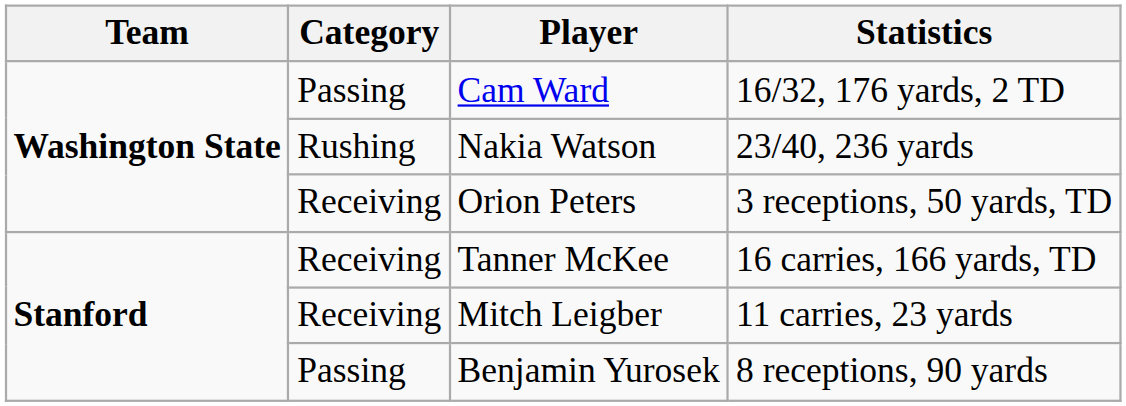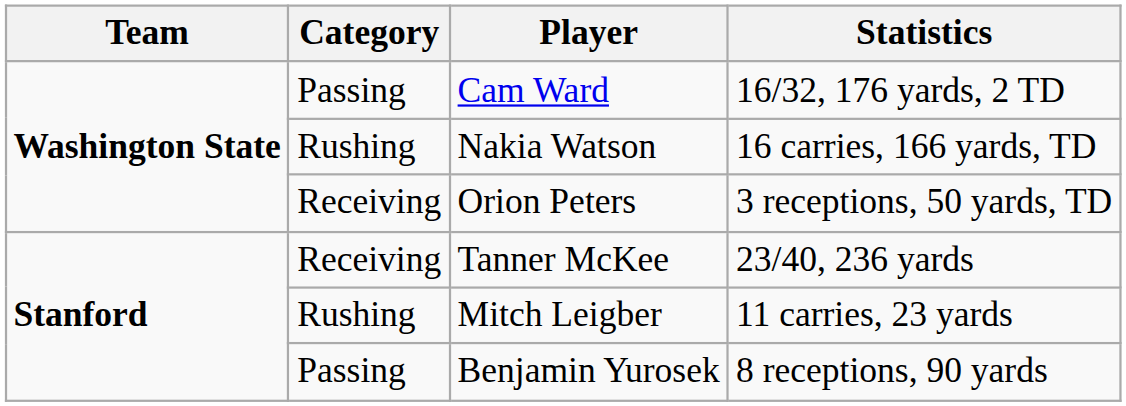(855, 145) 23/40, 236 yards -> (916, 145) 16 carries, 166 yards, TD
(916, 258) 16 carries, 166 yards, TD -> (855, 258) 23/40, 236 yards
(369, 314) Receiving -> (356, 314) Rushing
